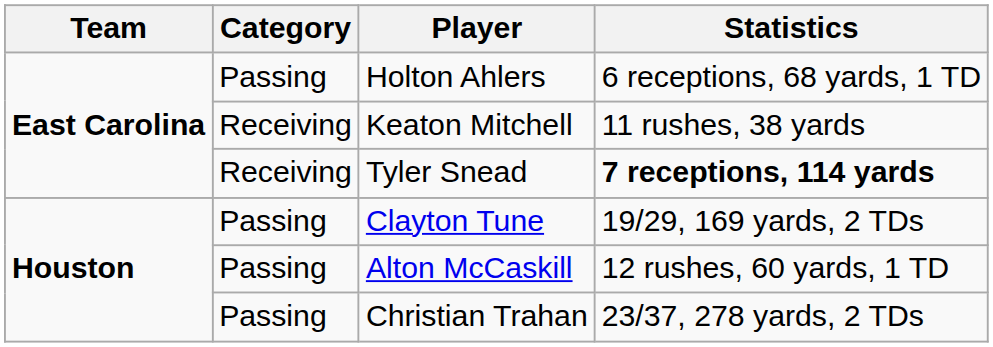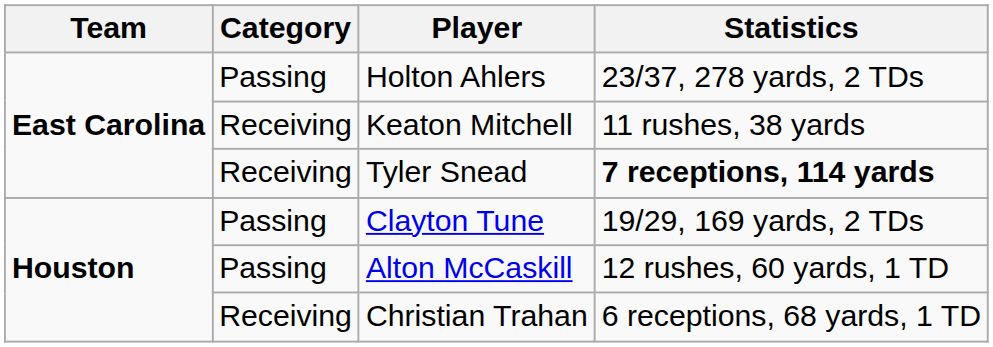(791, 76) 6 receptions, 68 yards, 1 TD -> (763, 76) 23/37, 278 yards, 2 TDs
(273, 316) Passing -> (286, 316) Receiving
(763, 316) 23/37, 278 yards, 2 TDs -> (791, 316) 6 receptions, 68 yards, 1 TD
